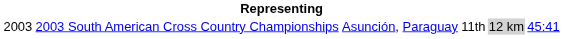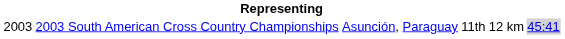(506, 26) lightgrey background -> (506, 26) no background
(544, 26) no background -> (544, 26) lightgrey background
